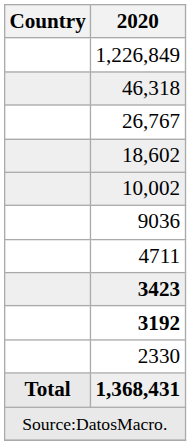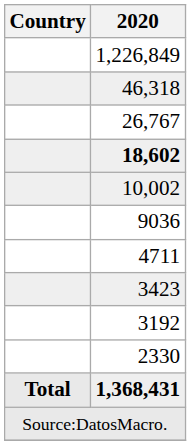(151, 155) normal -> (151, 155) bold
(159, 289) bold -> (159, 289) normal
(159, 322) bold -> (159, 322) normal
